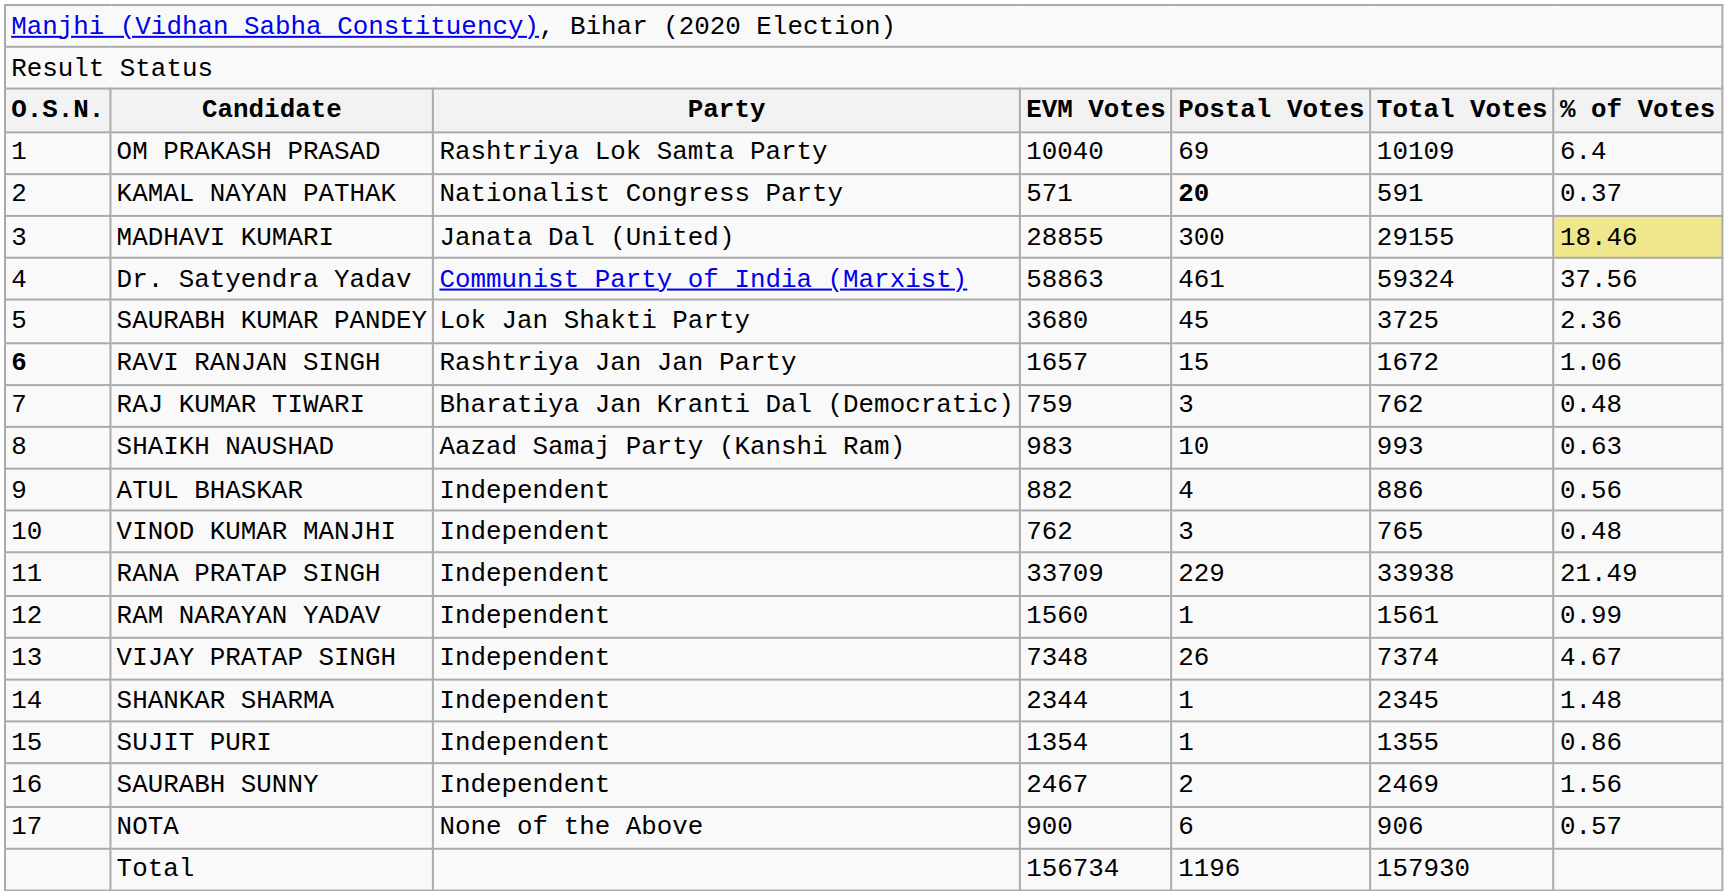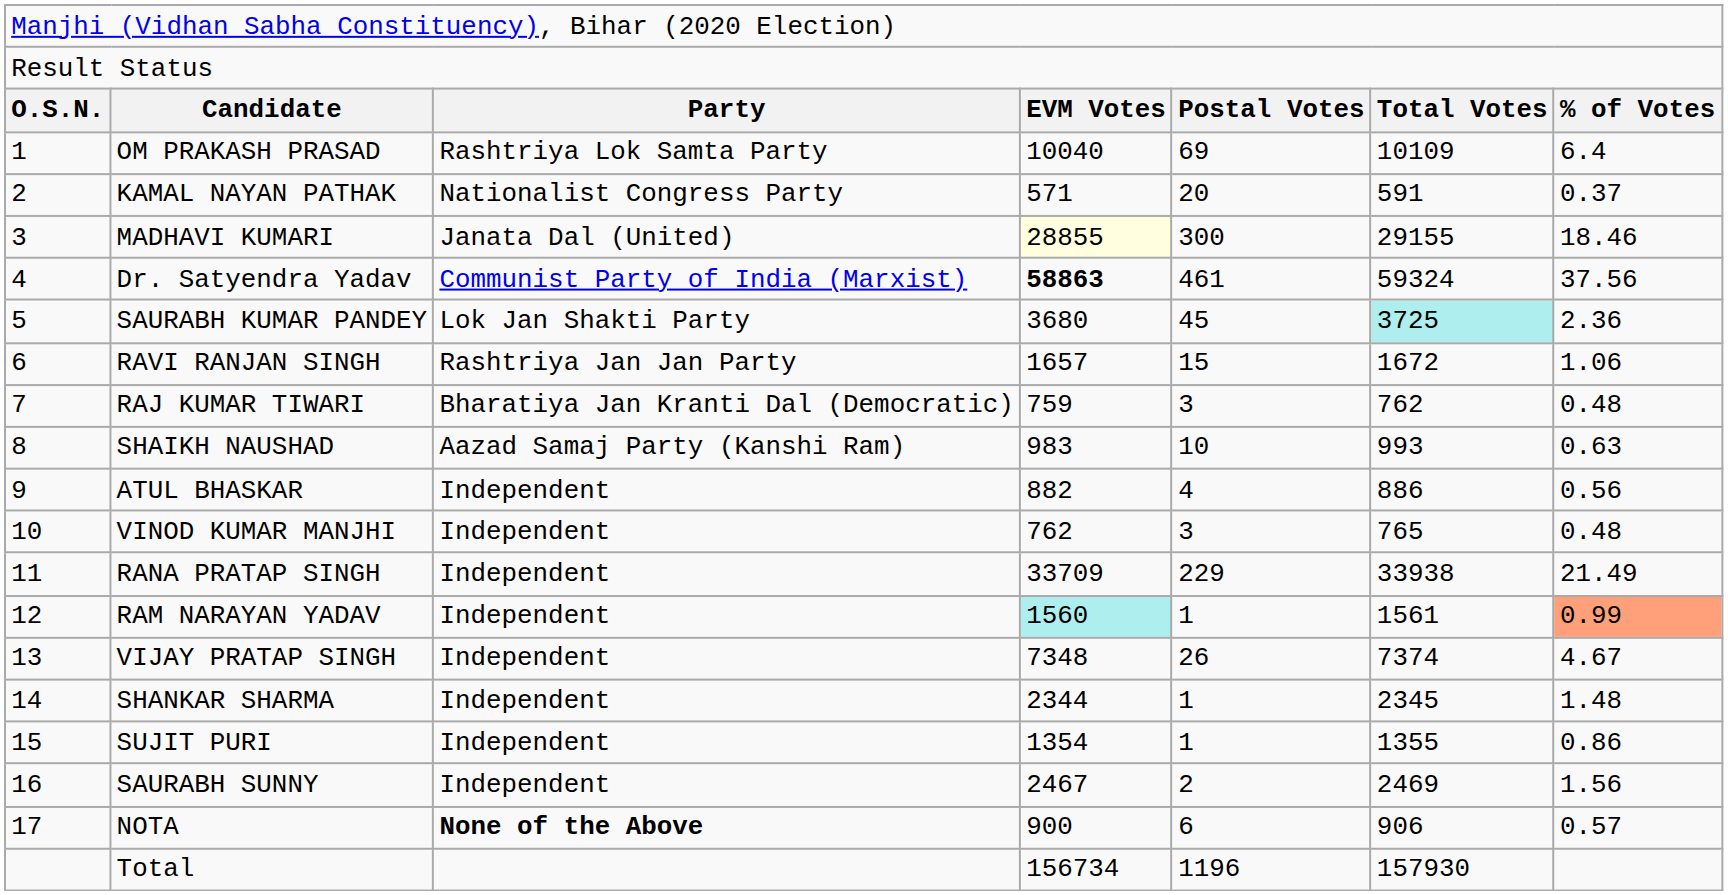(1194, 195) bold -> (1194, 195) normal
(1065, 237) no background -> (1065, 237) lightyellow background
(1599, 237) khaki background -> (1599, 237) no background
(1065, 279) normal -> (1065, 279) bold
(1408, 321) no background -> (1408, 321) paleturquoise background
(19, 363) bold -> (19, 363) normal
(1057, 616) no background -> (1057, 616) paleturquoise background
(1591, 616) no background -> (1591, 616) lightsalmon background
(571, 827) normal -> (571, 827) bold
